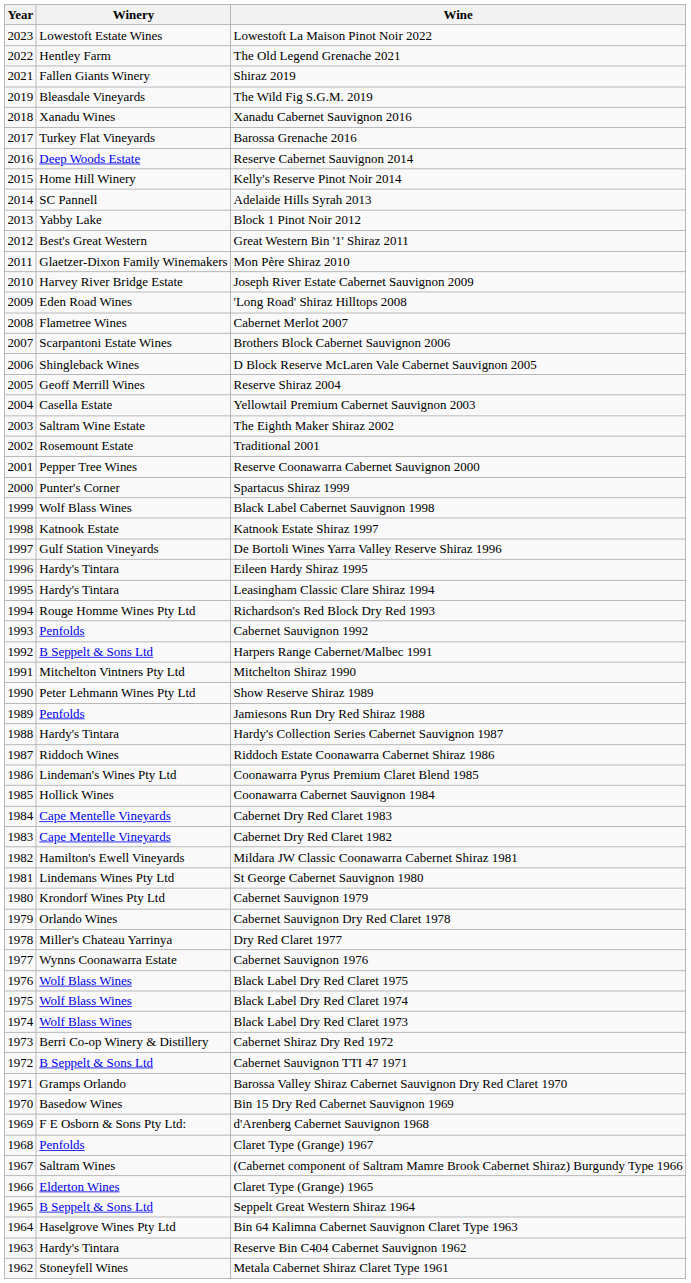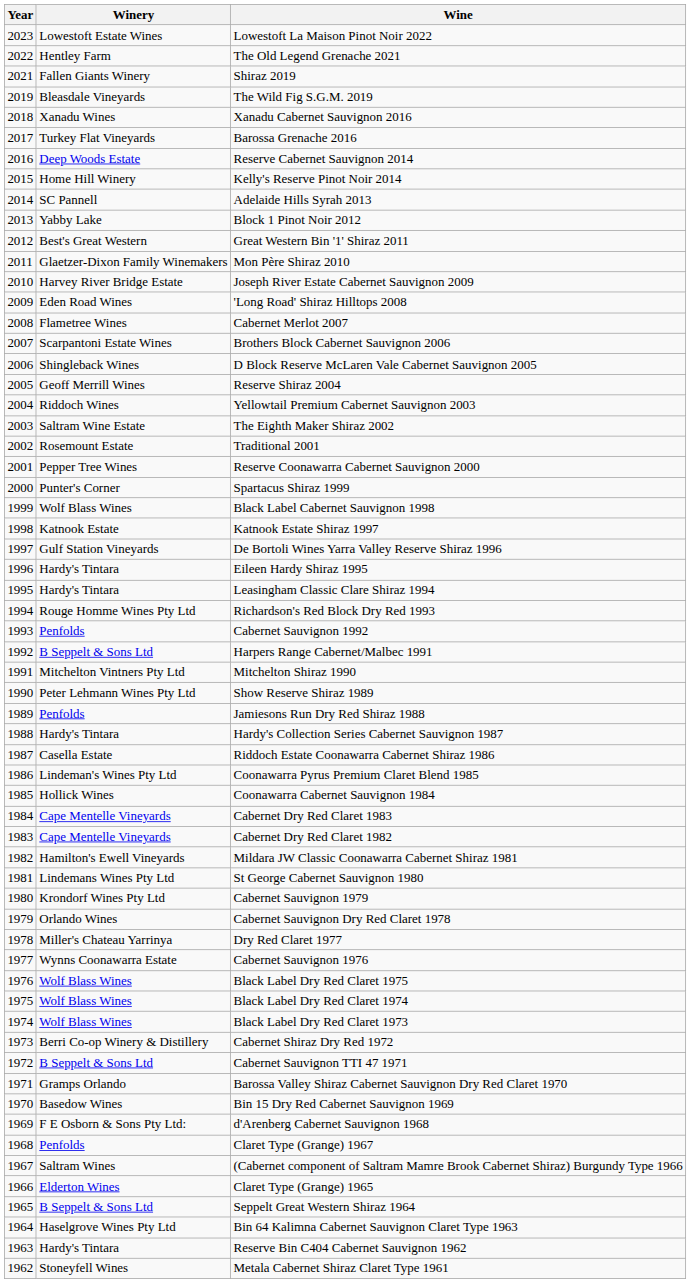(76, 405) Casella Estate -> (79, 405) Riddoch Wines
(79, 754) Riddoch Wines -> (76, 754) Casella Estate
